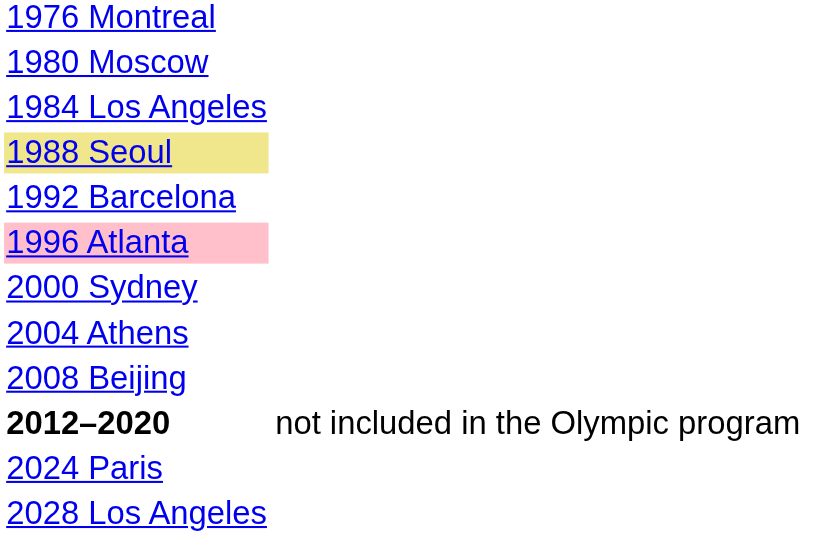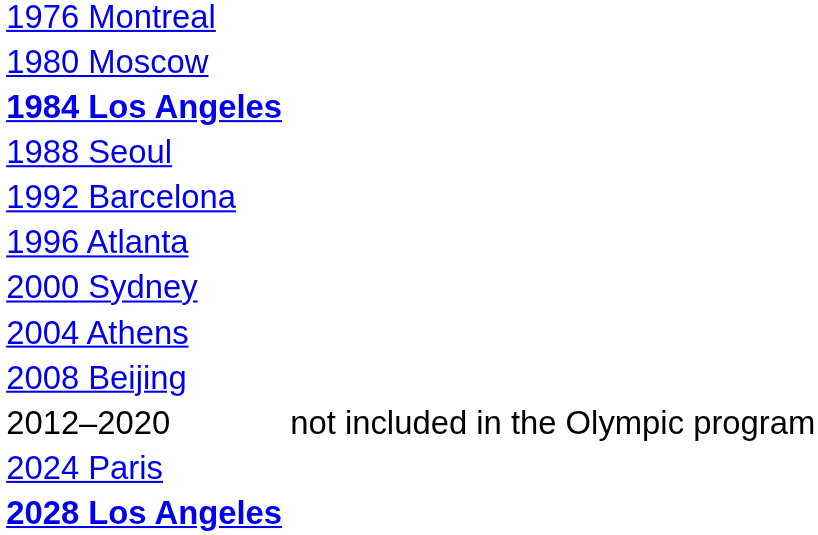(137, 107) normal -> (144, 107) bold
(89, 152) khaki background -> (89, 152) no background
(97, 242) pink background -> (97, 242) no background
(88, 422) bold -> (88, 422) normal
(137, 513) normal -> (144, 513) bold
